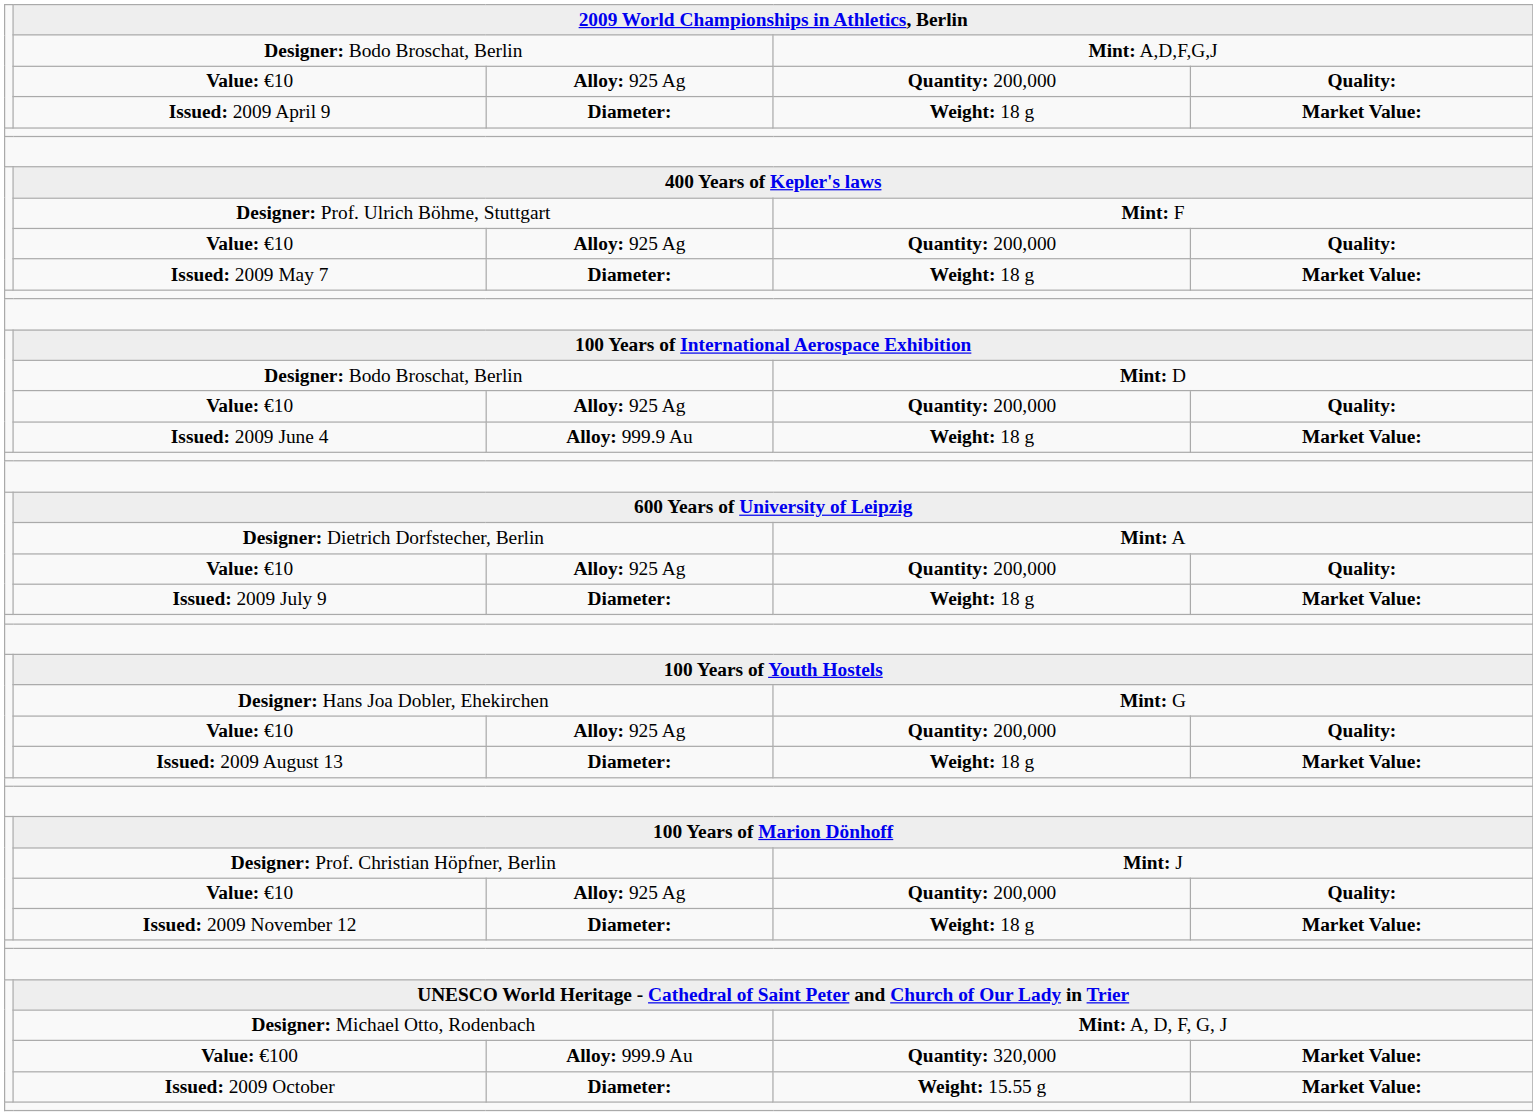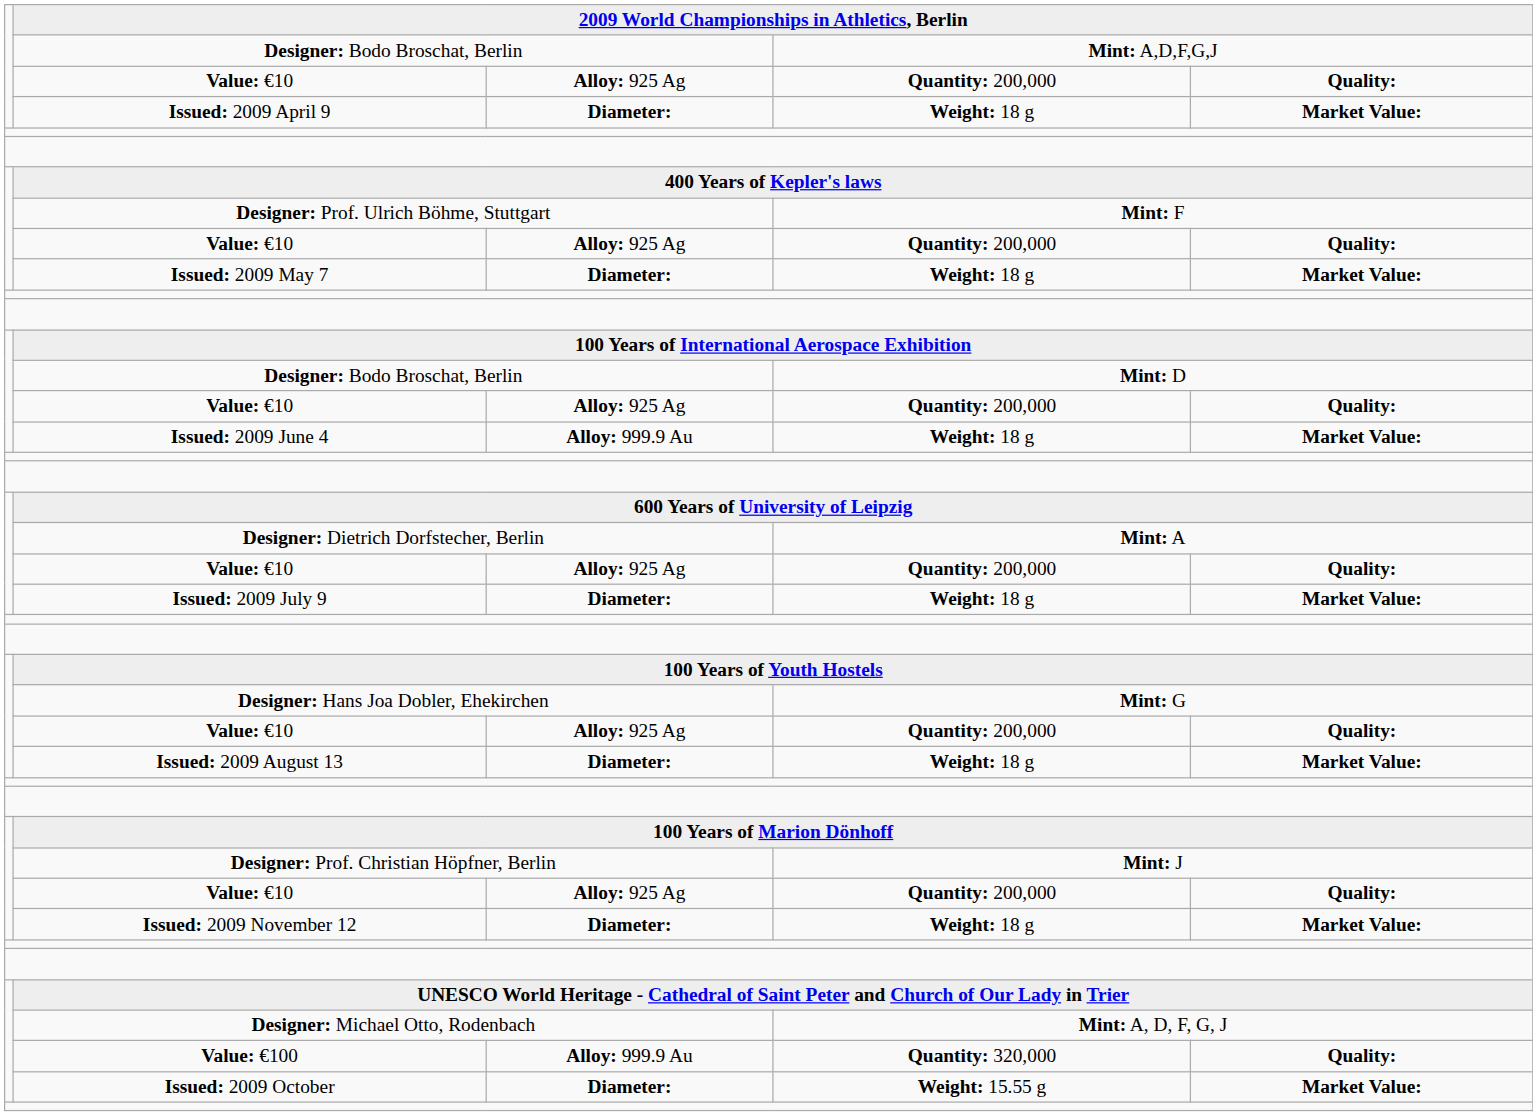(1362, 1055) Market Value: -> (1362, 1055) Quality:
